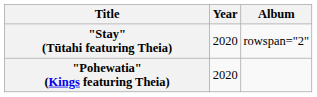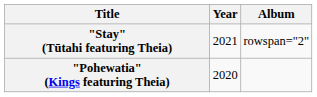(225, 41) 2020 -> (225, 41) 2021
